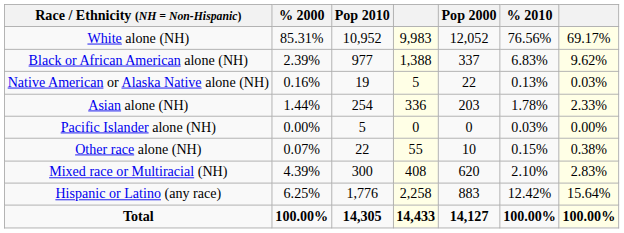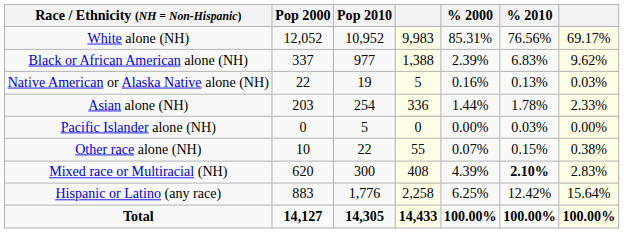columns swapped: (469, 15) <-> (302, 15)
(530, 171) normal -> (530, 171) bold
